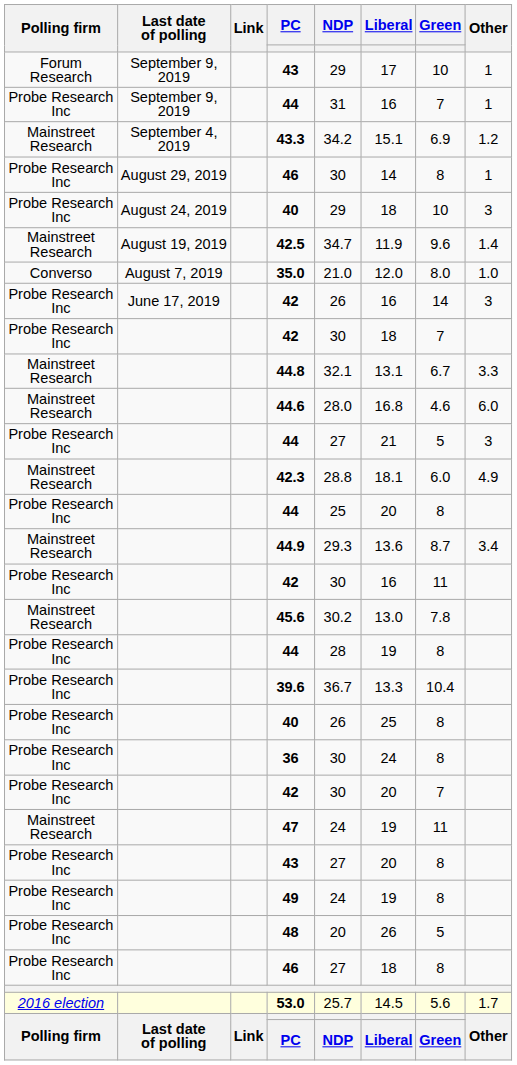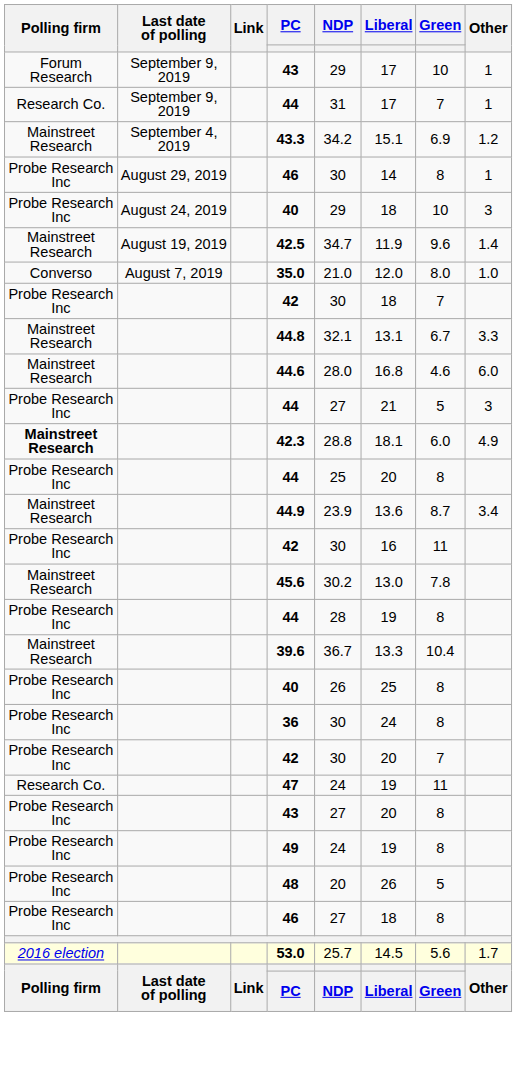(61, 105) Probe Research Inc -> (61, 105) Research Co.
(389, 105) 16 -> (389, 105) 17
- row: (174, 301)
(61, 477) normal -> (61, 442) bold
(338, 547) 29.3 -> (338, 512) 23.9
(61, 687) Probe Research Inc -> (61, 652) Mainstreet Research
(61, 828) Mainstreet Research -> (61, 785) Research Co.
